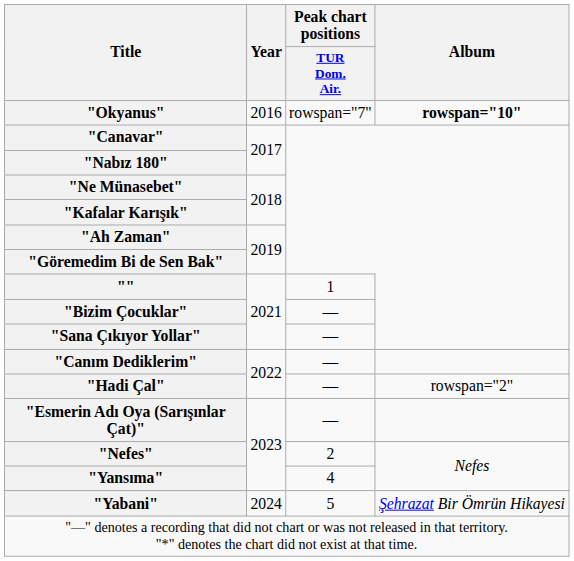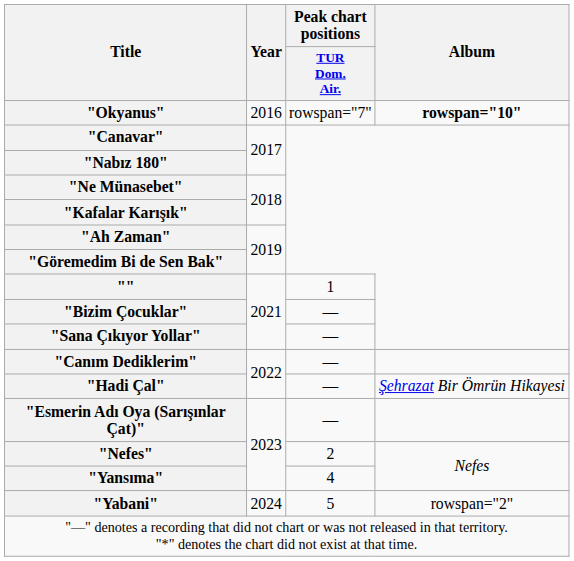(472, 386) rowspan="2" -> (472, 386) Şehrazat Bir Ömrün Hikayesi
(472, 503) Şehrazat Bir Ömrün Hikayesi -> (472, 503) rowspan="2"
